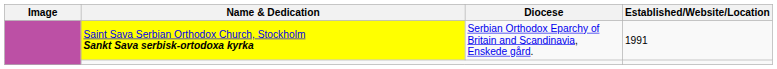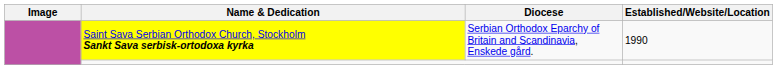(636, 40) 1991 -> (636, 40) 1990
